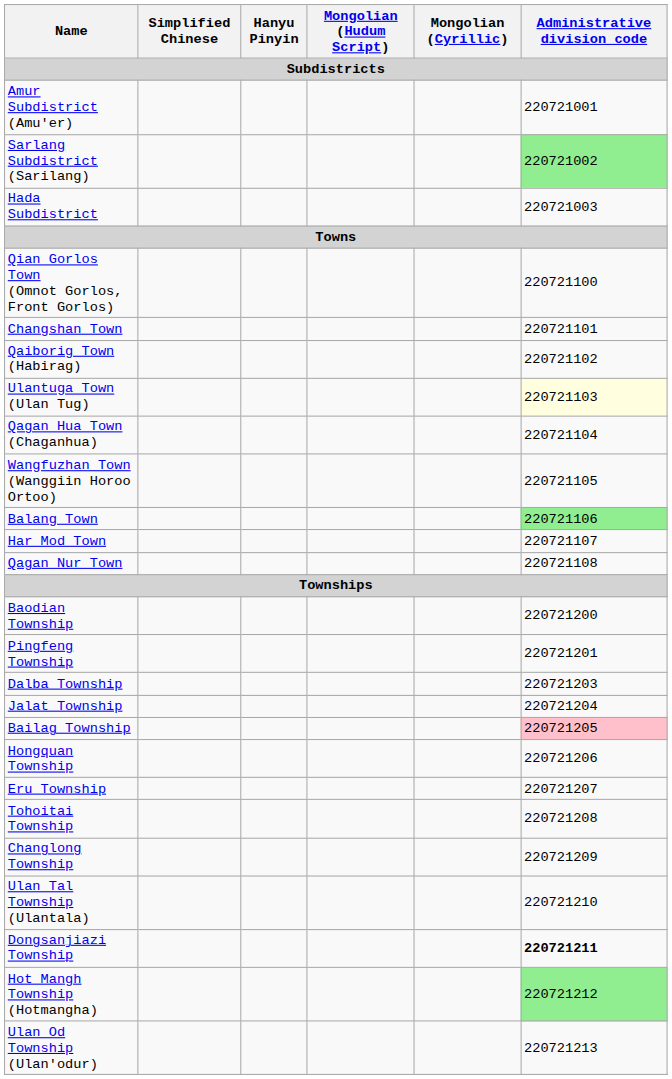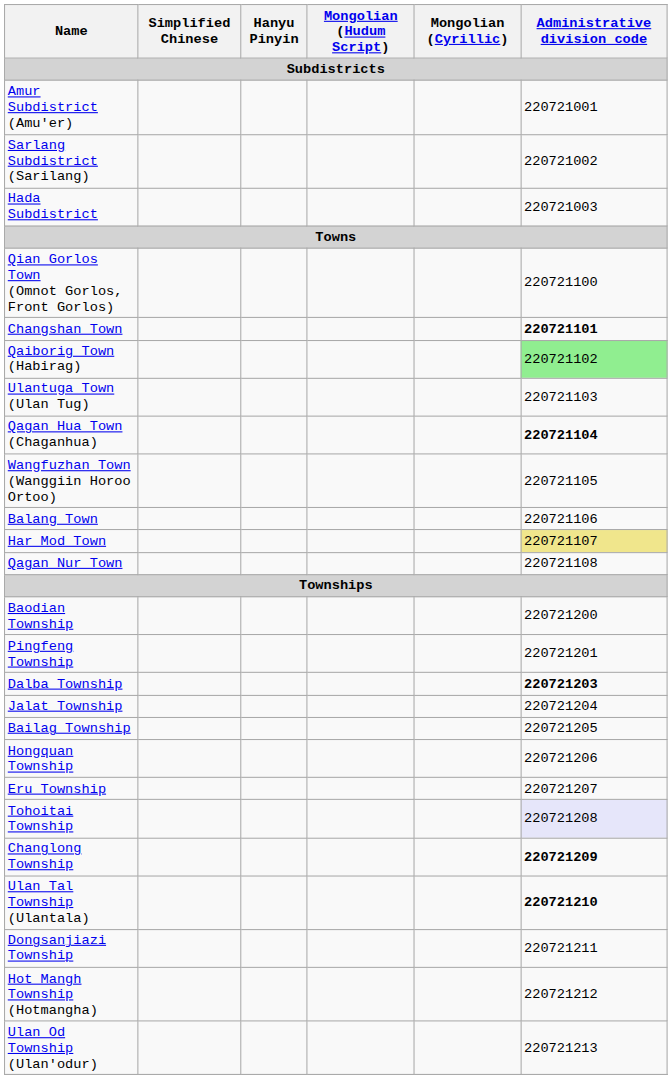(561, 161) lightgreen background -> (561, 161) no background
(561, 329) normal -> (561, 329) bold
(561, 359) no background -> (561, 359) lightgreen background
(561, 397) lightyellow background -> (561, 397) no background
(561, 435) normal -> (561, 435) bold
(561, 519) lightgreen background -> (561, 519) no background
(561, 541) no background -> (561, 541) khaki background
(561, 684) normal -> (561, 684) bold
(561, 728) pink background -> (561, 728) no background
(561, 819) no background -> (561, 819) lavender background
(561, 857) normal -> (561, 857) bold
(561, 903) normal -> (561, 903) bold
(561, 948) bold -> (561, 948) normal
(561, 994) lightgreen background -> (561, 994) no background
